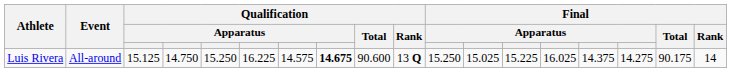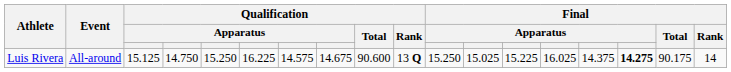(336, 58) bold -> (336, 58) normal
(637, 58) normal -> (637, 58) bold
